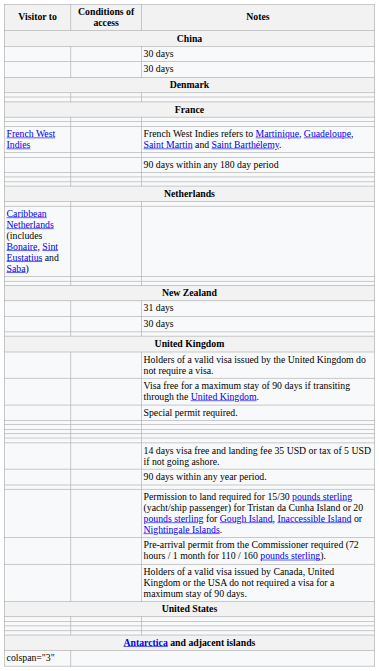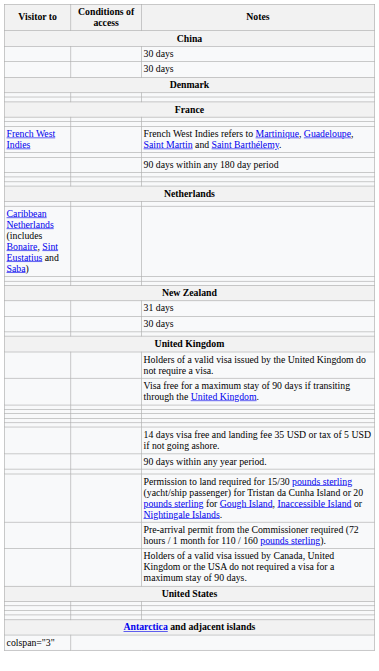- row: (38, 413)
